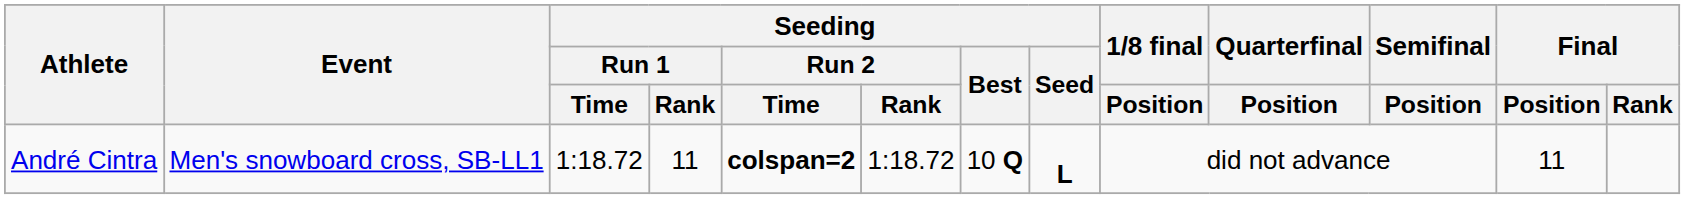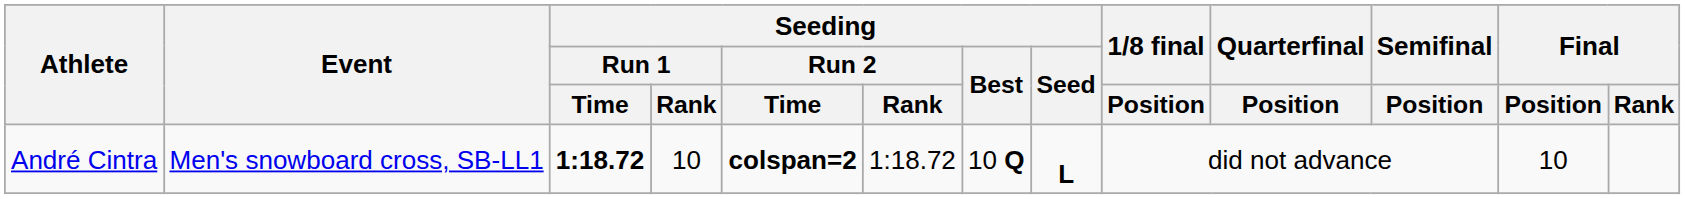(599, 159) normal -> (600, 159) bold
(685, 159) 11 -> (686, 159) 10
(1552, 159) 11 -> (1553, 159) 10
